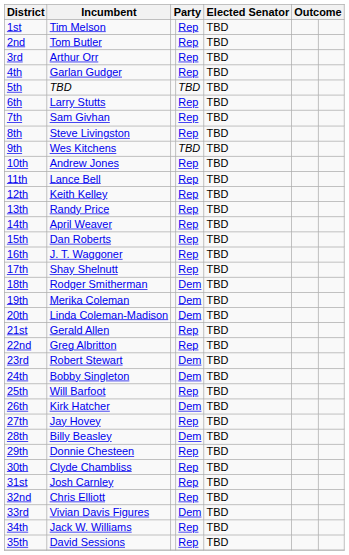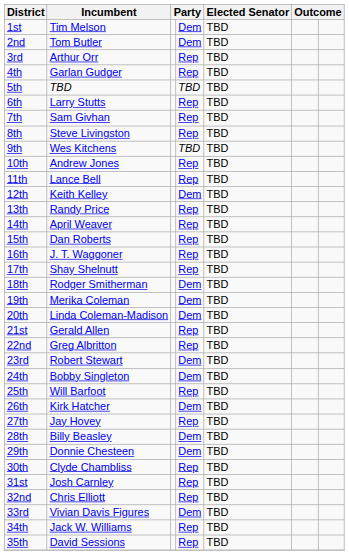(188, 27) Rep -> (190, 27) Dem
(188, 42) Rep -> (190, 42) Dem
(188, 194) Rep -> (190, 194) Dem
(188, 452) Rep -> (190, 452) Dem
